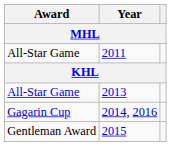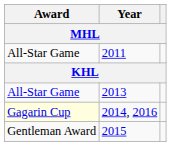(39, 111) no background -> (39, 111) lightyellow background
